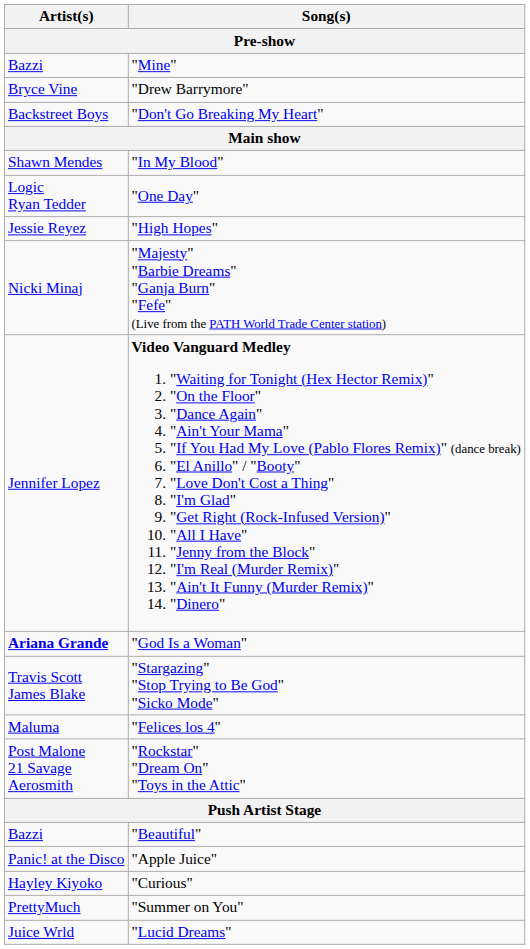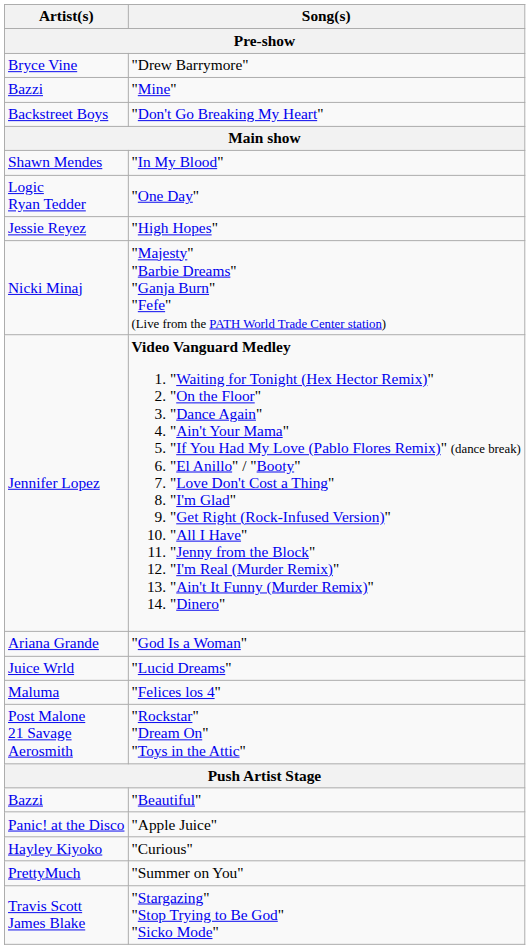rows swapped: (154, 65) <-> (190, 89)
(58, 643) bold -> (53, 643) normal
rows swapped: (208, 685) <-> (182, 932)
